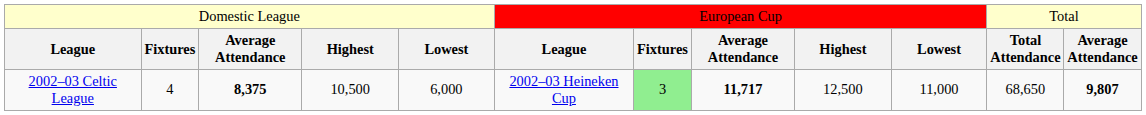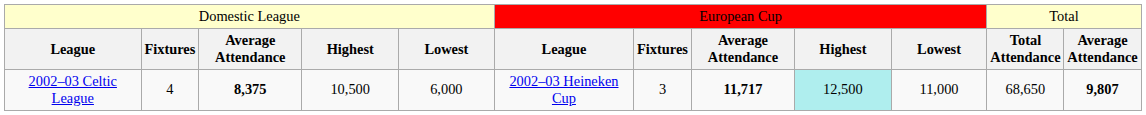(663, 89) lightgreen background -> (663, 89) no background
(843, 89) no background -> (843, 89) paleturquoise background
